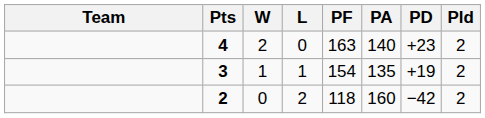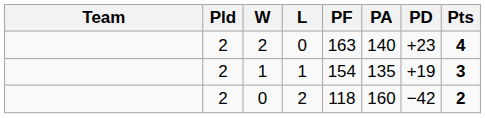columns swapped: (461, 17) <-> (223, 17)
